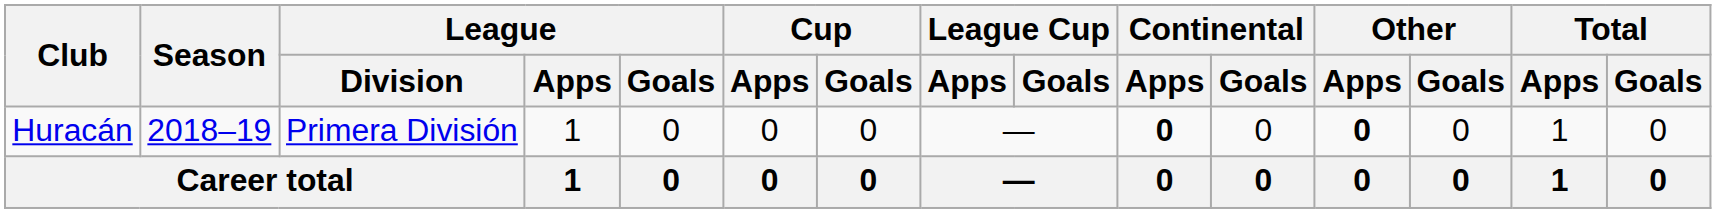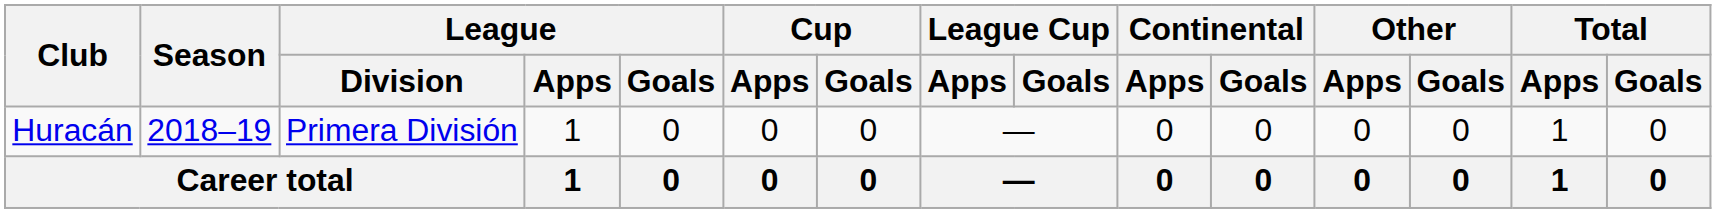(1165, 130) bold -> (1165, 130) normal
(1362, 130) bold -> (1362, 130) normal
